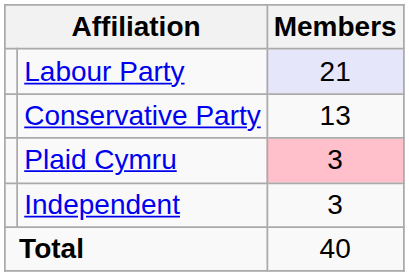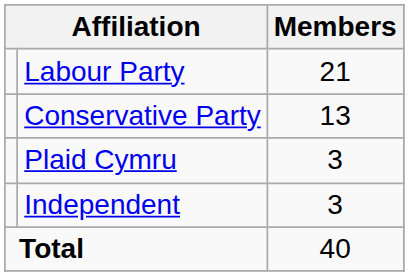(335, 71) lavender background -> (335, 71) no background
(335, 159) pink background -> (335, 159) no background
